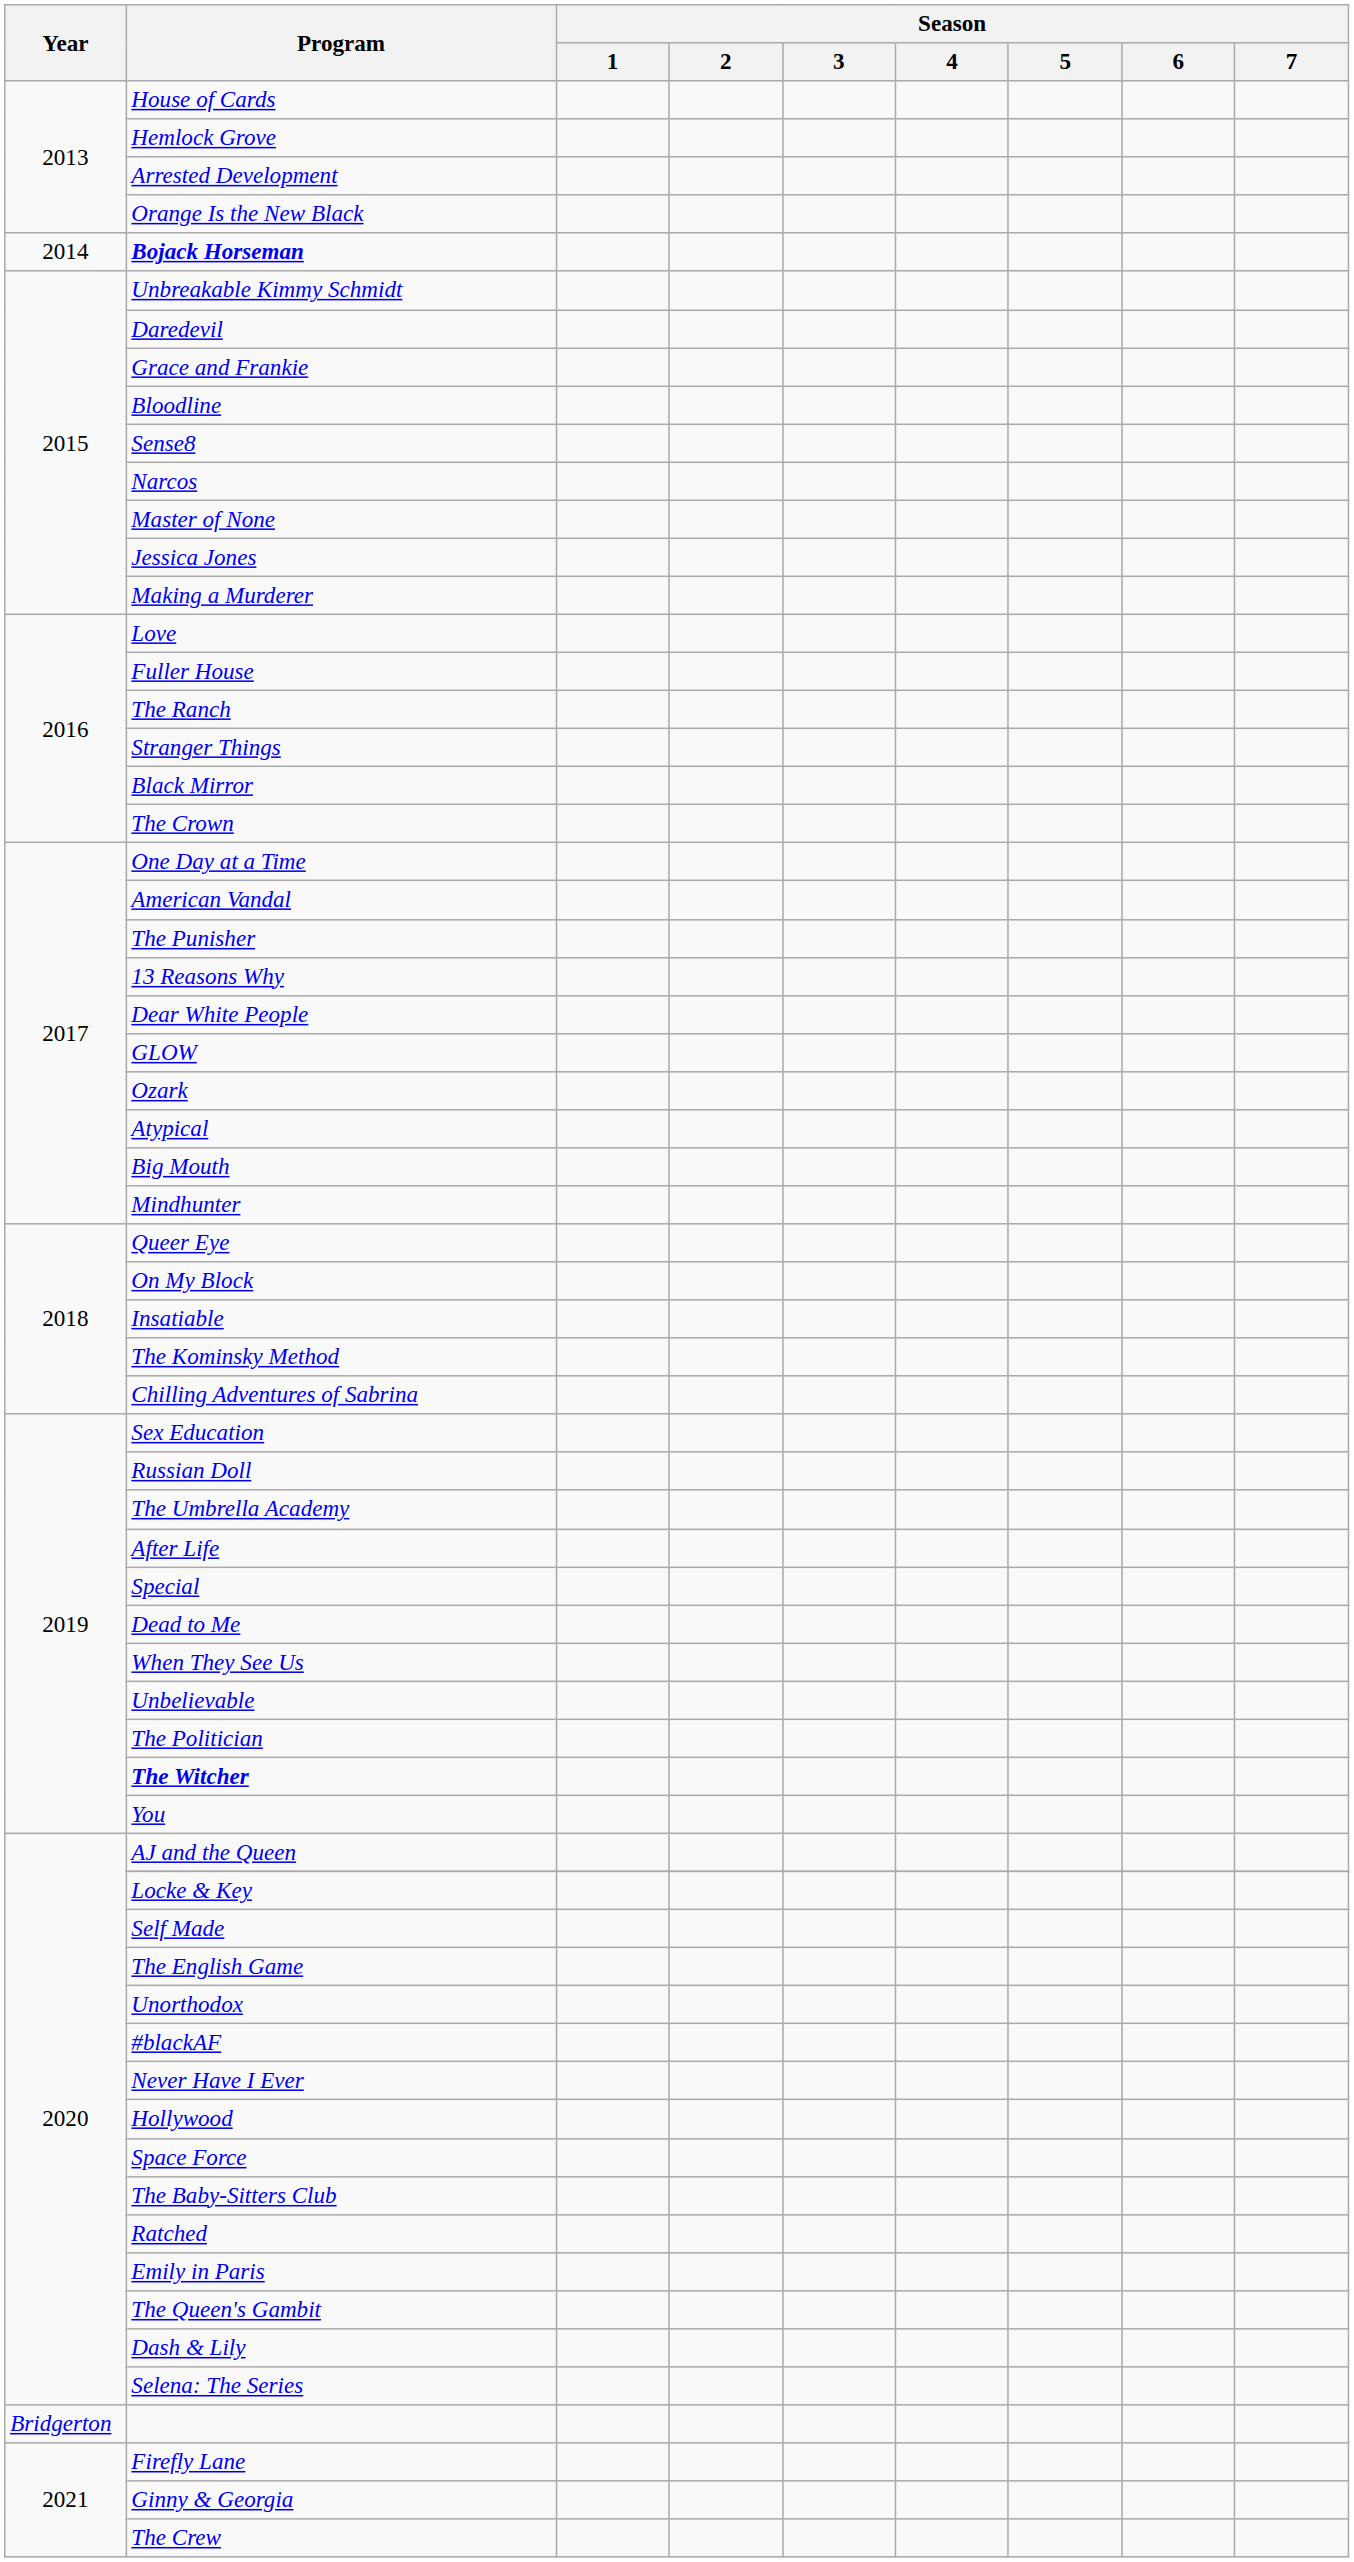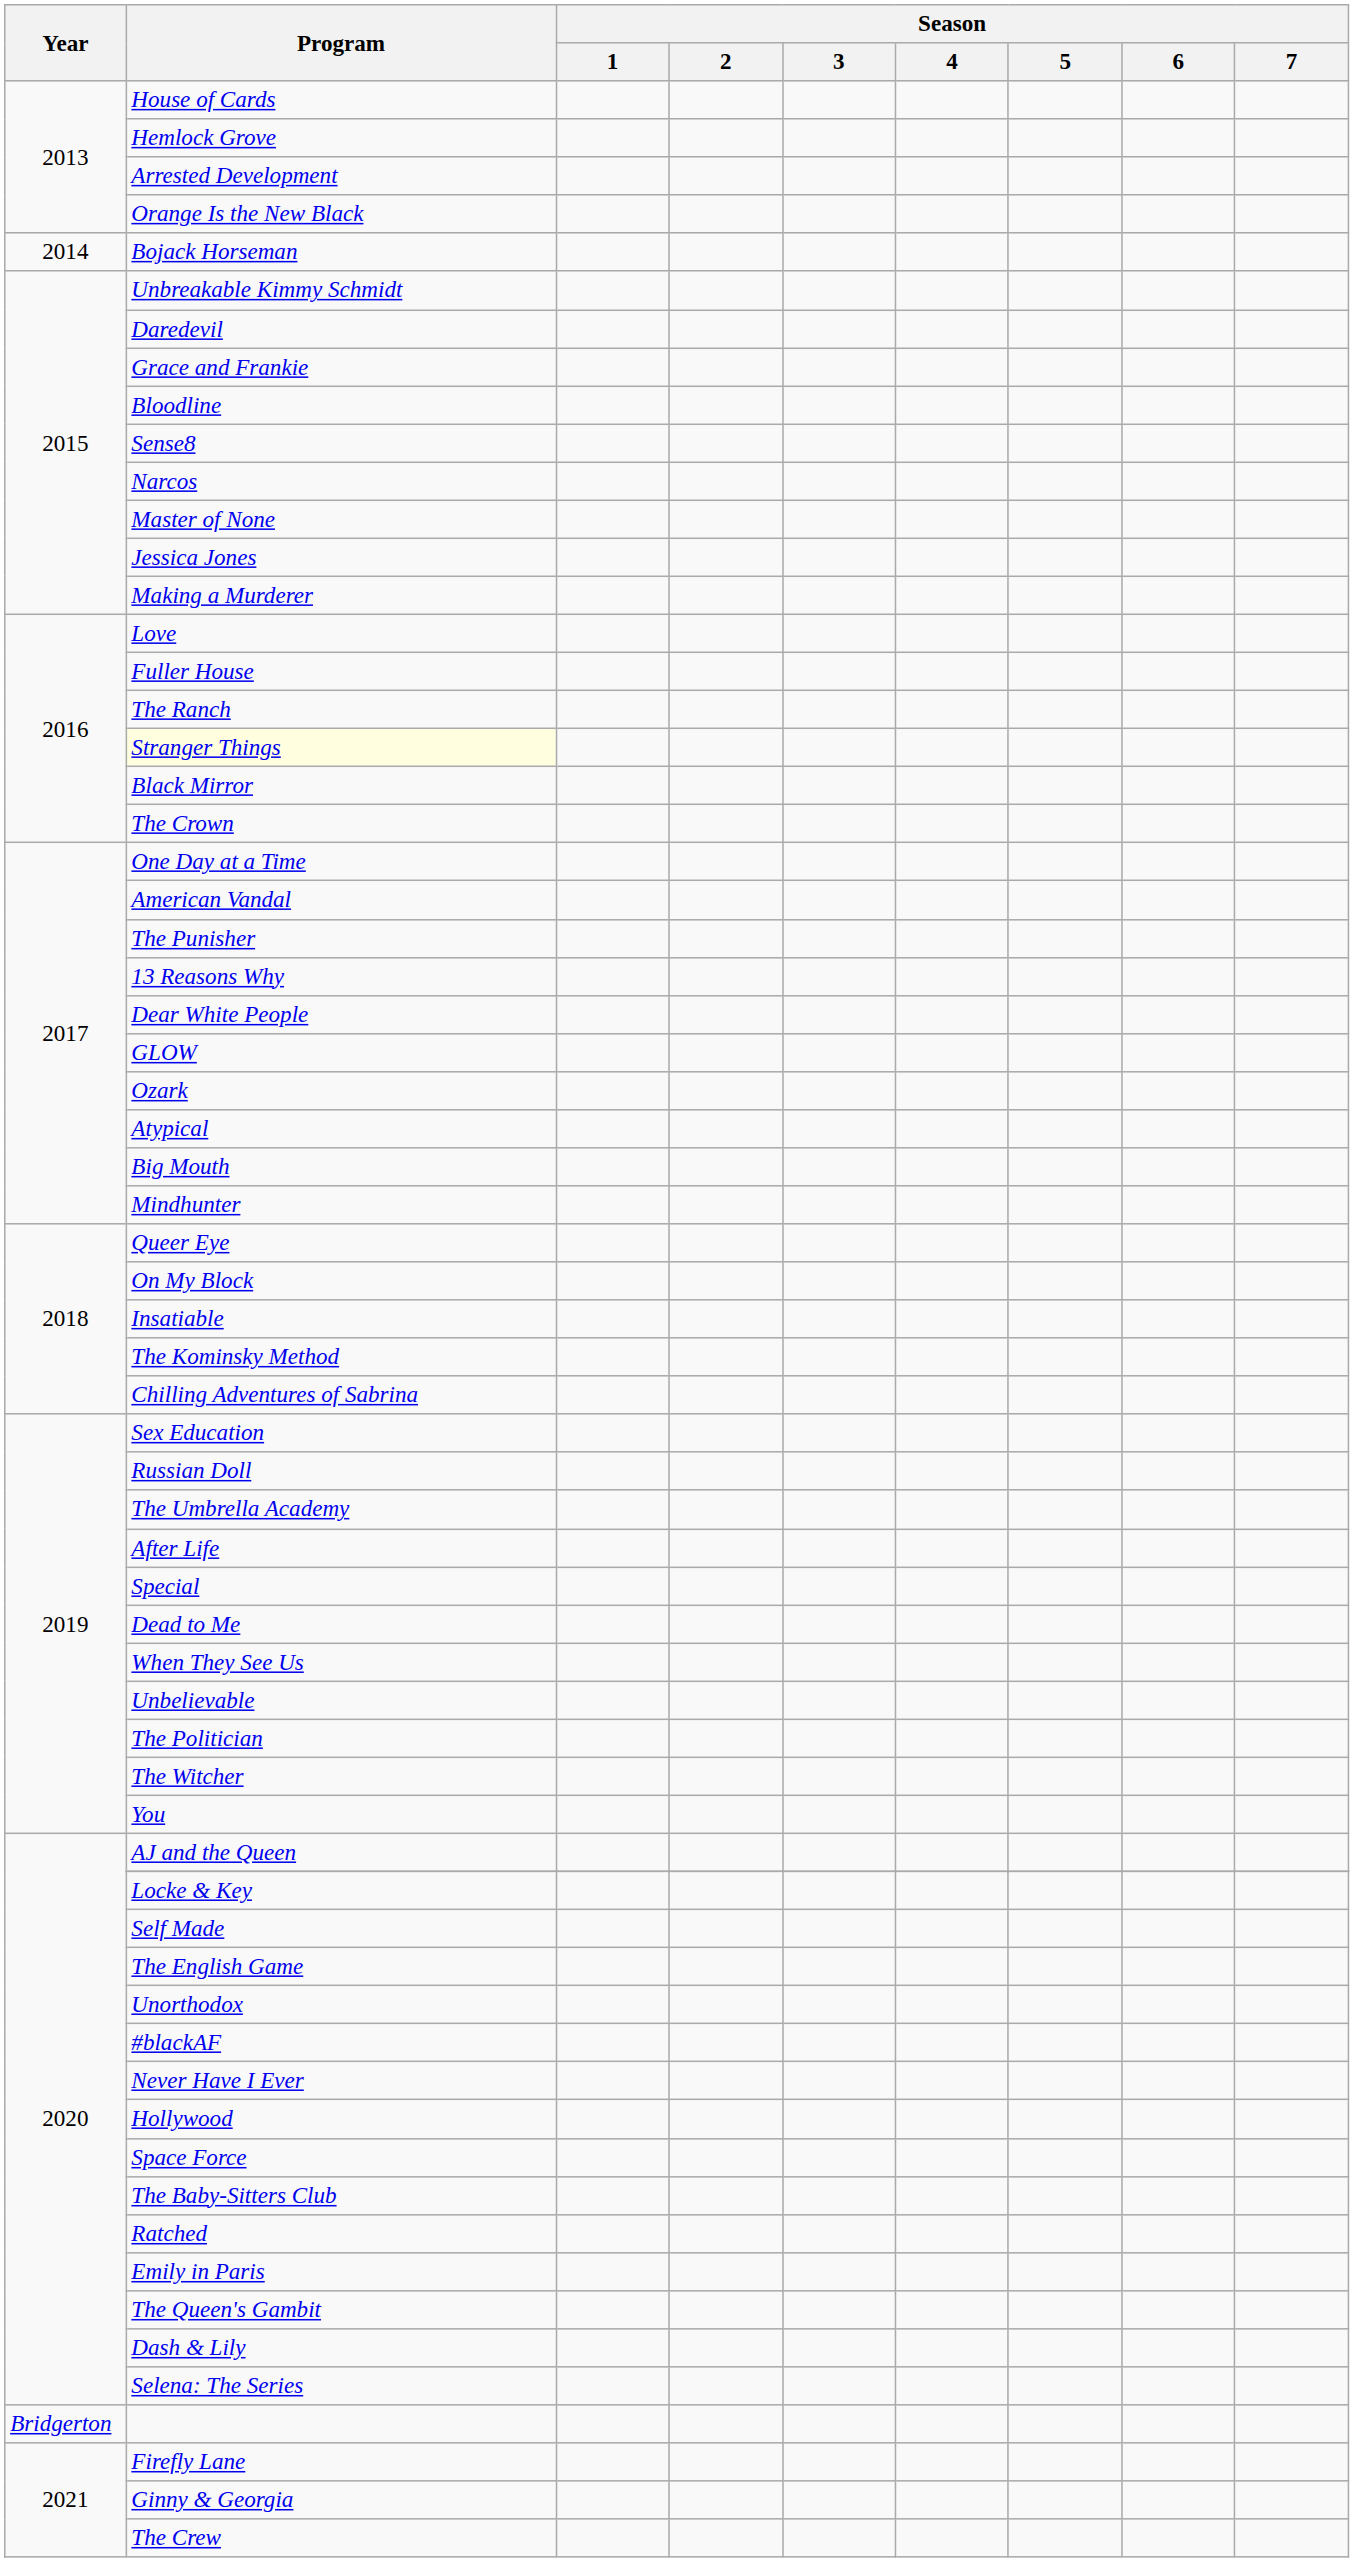(218, 252) bold -> (214, 252) normal
(206, 747) no background -> (206, 747) lightyellow background
(190, 1776) bold -> (187, 1776) normal
